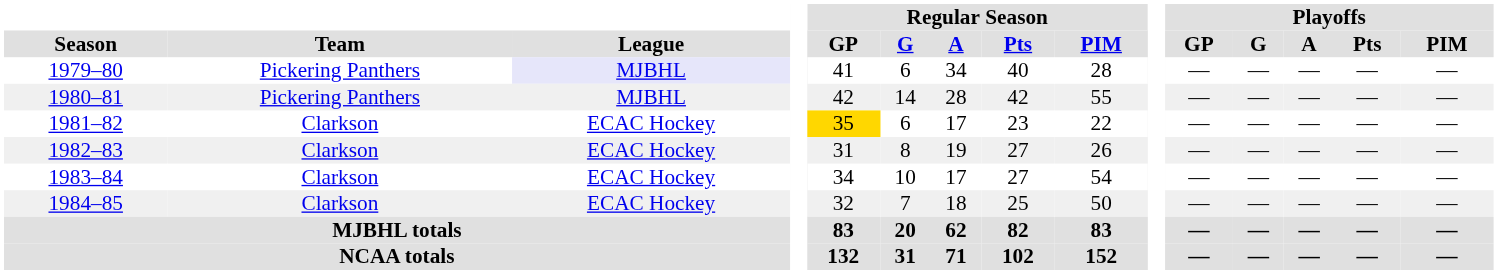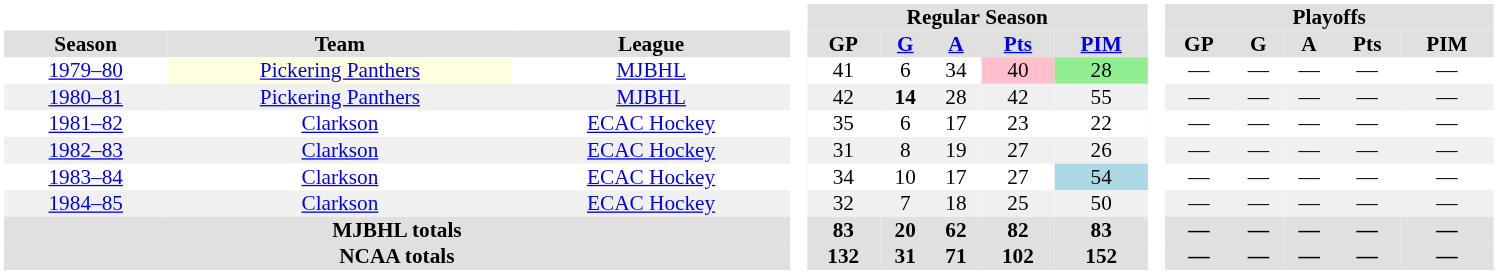(340, 70) no background -> (340, 70) lightyellow background
(651, 70) lavender background -> (651, 70) no background
(1018, 70) no background -> (1018, 70) pink background
(1101, 70) no background -> (1101, 70) lightgreen background
(905, 96) normal -> (905, 96) bold
(843, 123) gold background -> (843, 123) no background
(1101, 176) no background -> (1101, 176) lightblue background
